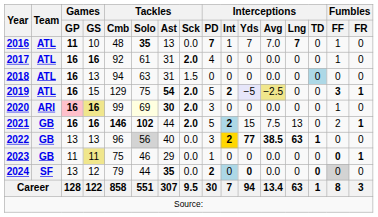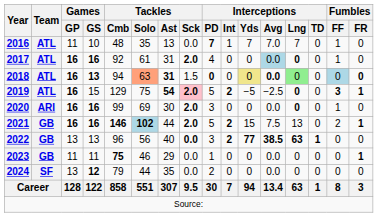(72, 44) bold -> (72, 44) normal
(145, 44) bold -> (145, 44) normal
(297, 44) bold -> (297, 44) normal
(273, 60) no background -> (273, 60) lightblue background
(297, 60) normal -> (297, 60) bold
(94, 76) normal -> (94, 76) bold
(145, 76) no background -> (145, 76) lightsalmon background
(169, 76) normal -> (169, 76) bold
(211, 76) normal -> (211, 76) bold
(249, 76) no background -> (249, 76) khaki background
(273, 76) normal -> (273, 76) bold
(297, 76) no background -> (297, 76) lightgreen background
(318, 76) lightblue background -> (318, 76) no background
(338, 76) no background -> (338, 76) lightblue background
(361, 76) normal -> (361, 76) bold
(191, 92) no background -> (191, 92) pink background
(249, 92) lavender background -> (249, 92) no background
(273, 92) khaki background -> (273, 92) no background
(297, 92) normal -> (297, 92) bold
(72, 108) pink background -> (72, 108) no background
(94, 108) khaki background -> (94, 108) no background
(145, 108) lightyellow background -> (145, 108) no background
(169, 108) bold -> (169, 108) normal
(297, 108) normal -> (297, 108) bold
(145, 124) no background -> (145, 124) lightblue background
(229, 124) lightblue background -> (229, 124) no background
(145, 140) lightgrey background -> (145, 140) no background
(191, 140) normal -> (191, 140) bold
(229, 140) gold background -> (229, 140) no background
(94, 156) khaki background -> (94, 156) no background
(118, 156) normal -> (118, 156) bold
(338, 156) bold -> (338, 156) normal
(94, 172) normal -> (94, 172) bold
(169, 172) bold -> (169, 172) normal
(211, 172) bold -> (211, 172) normal
(229, 172) lightblue background -> (229, 172) no background
(249, 172) bold -> (249, 172) normal
(318, 172) bold -> (318, 172) normal
(338, 172) lightgrey background -> (338, 172) no background
